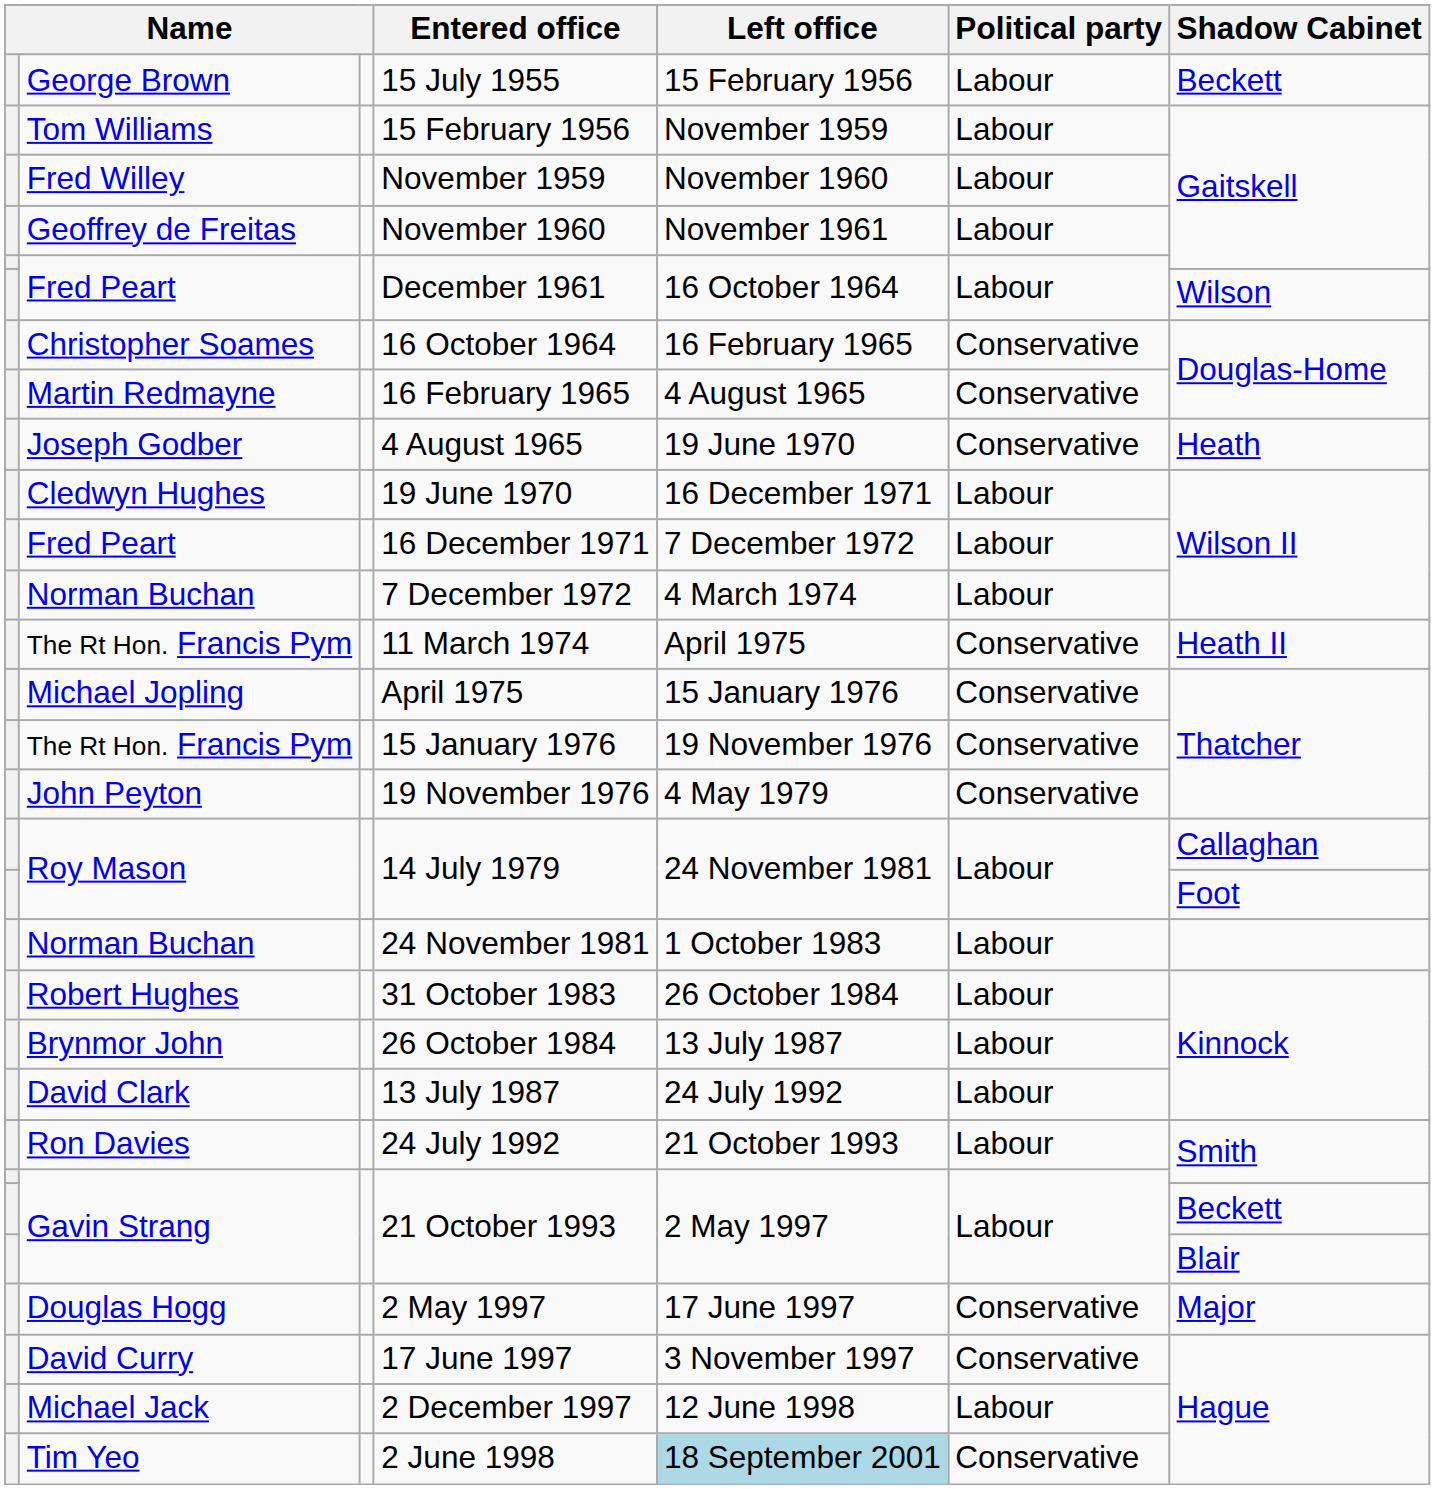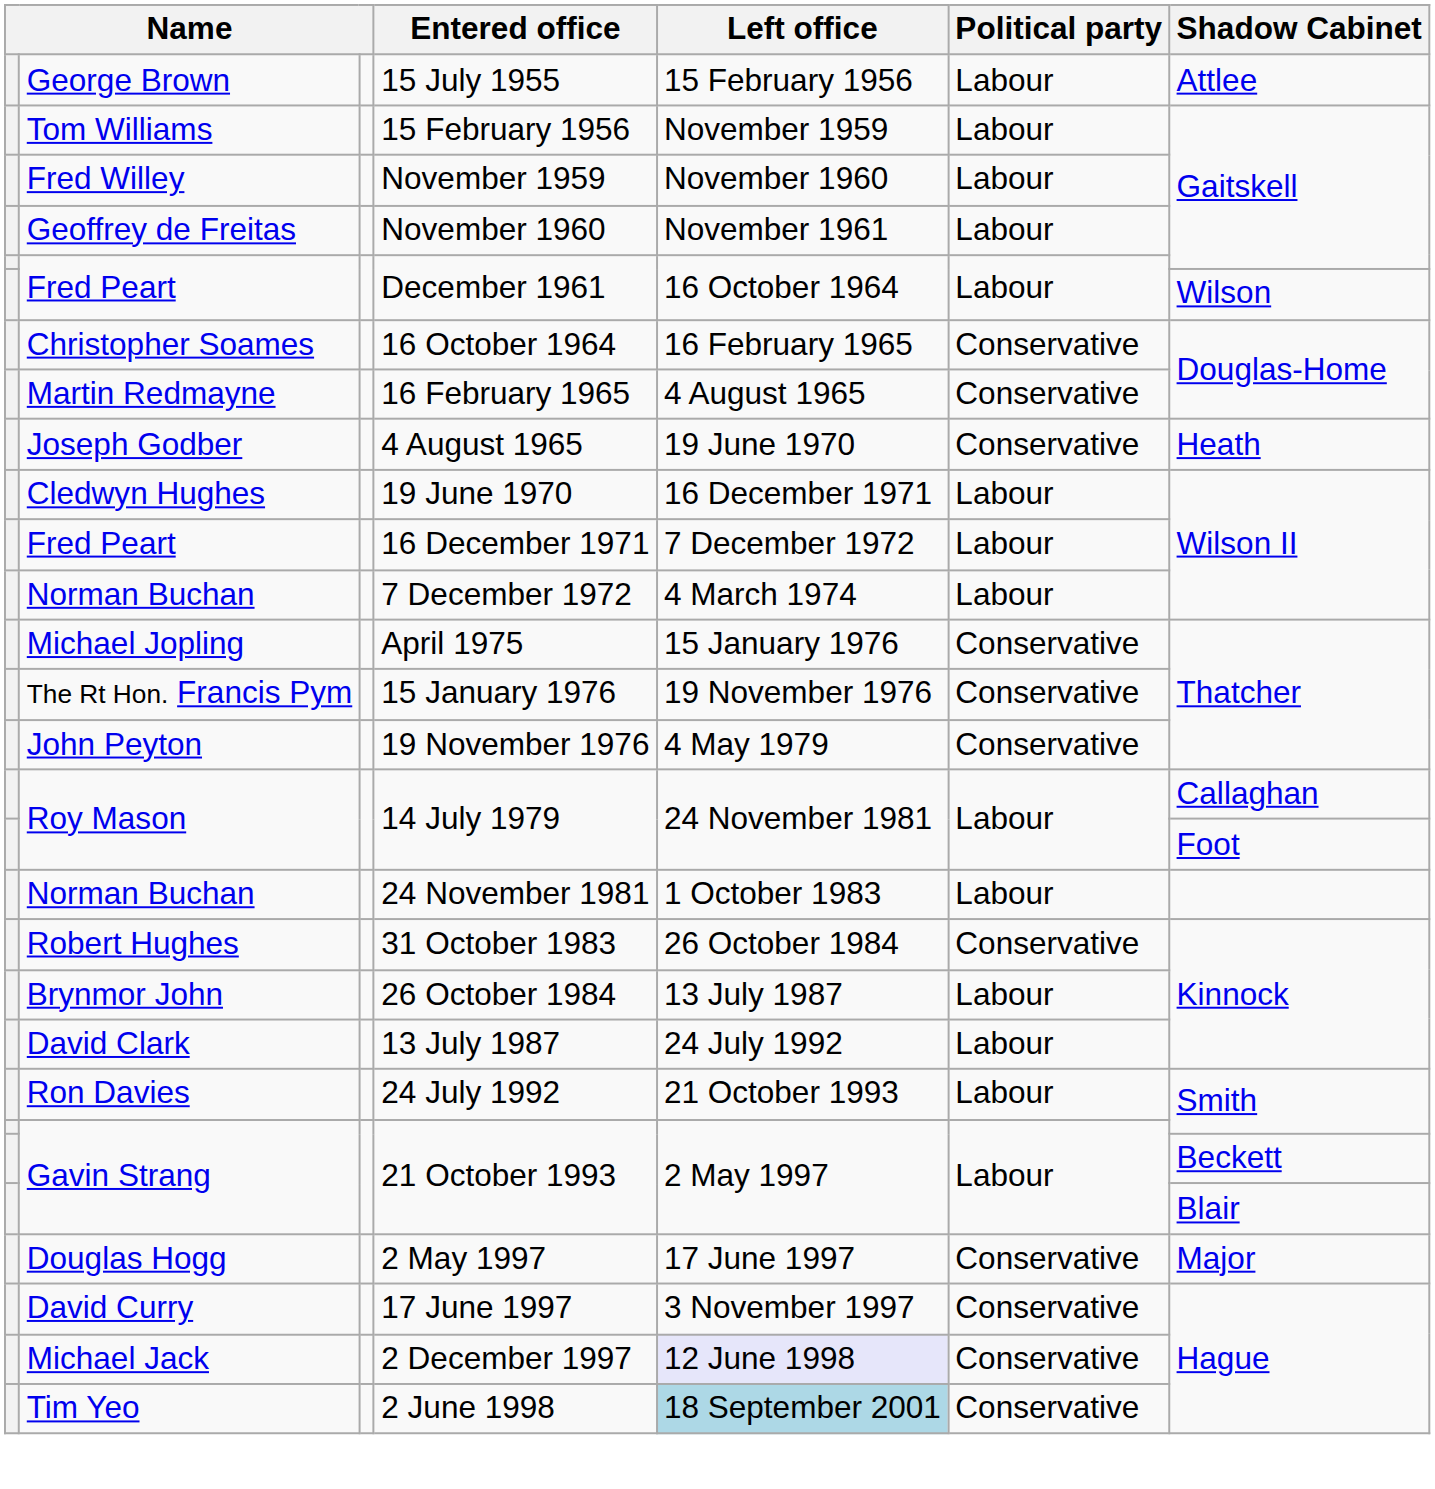(1229, 79) Beckett -> (1217, 79) Attlee
- row: (190, 643)
(1004, 993) Labour -> (1047, 943) Conservative
(759, 1408) no background -> (759, 1358) lavender background
(1004, 1408) Labour -> (1047, 1358) Conservative
